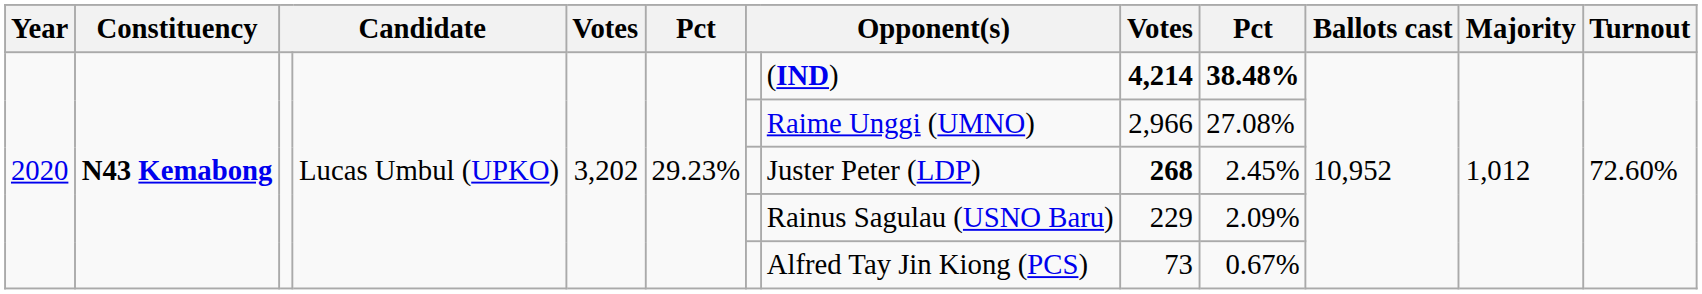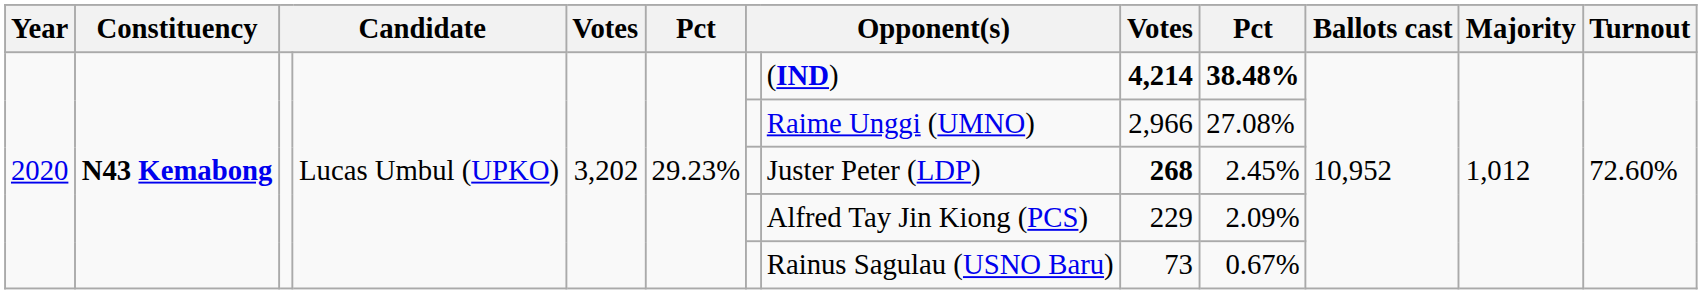(940, 217) Rainus Sagulau (USNO Baru) -> (927, 217) Alfred Tay Jin Kiong (PCS)
(927, 265) Alfred Tay Jin Kiong (PCS) -> (940, 265) Rainus Sagulau (USNO Baru)
